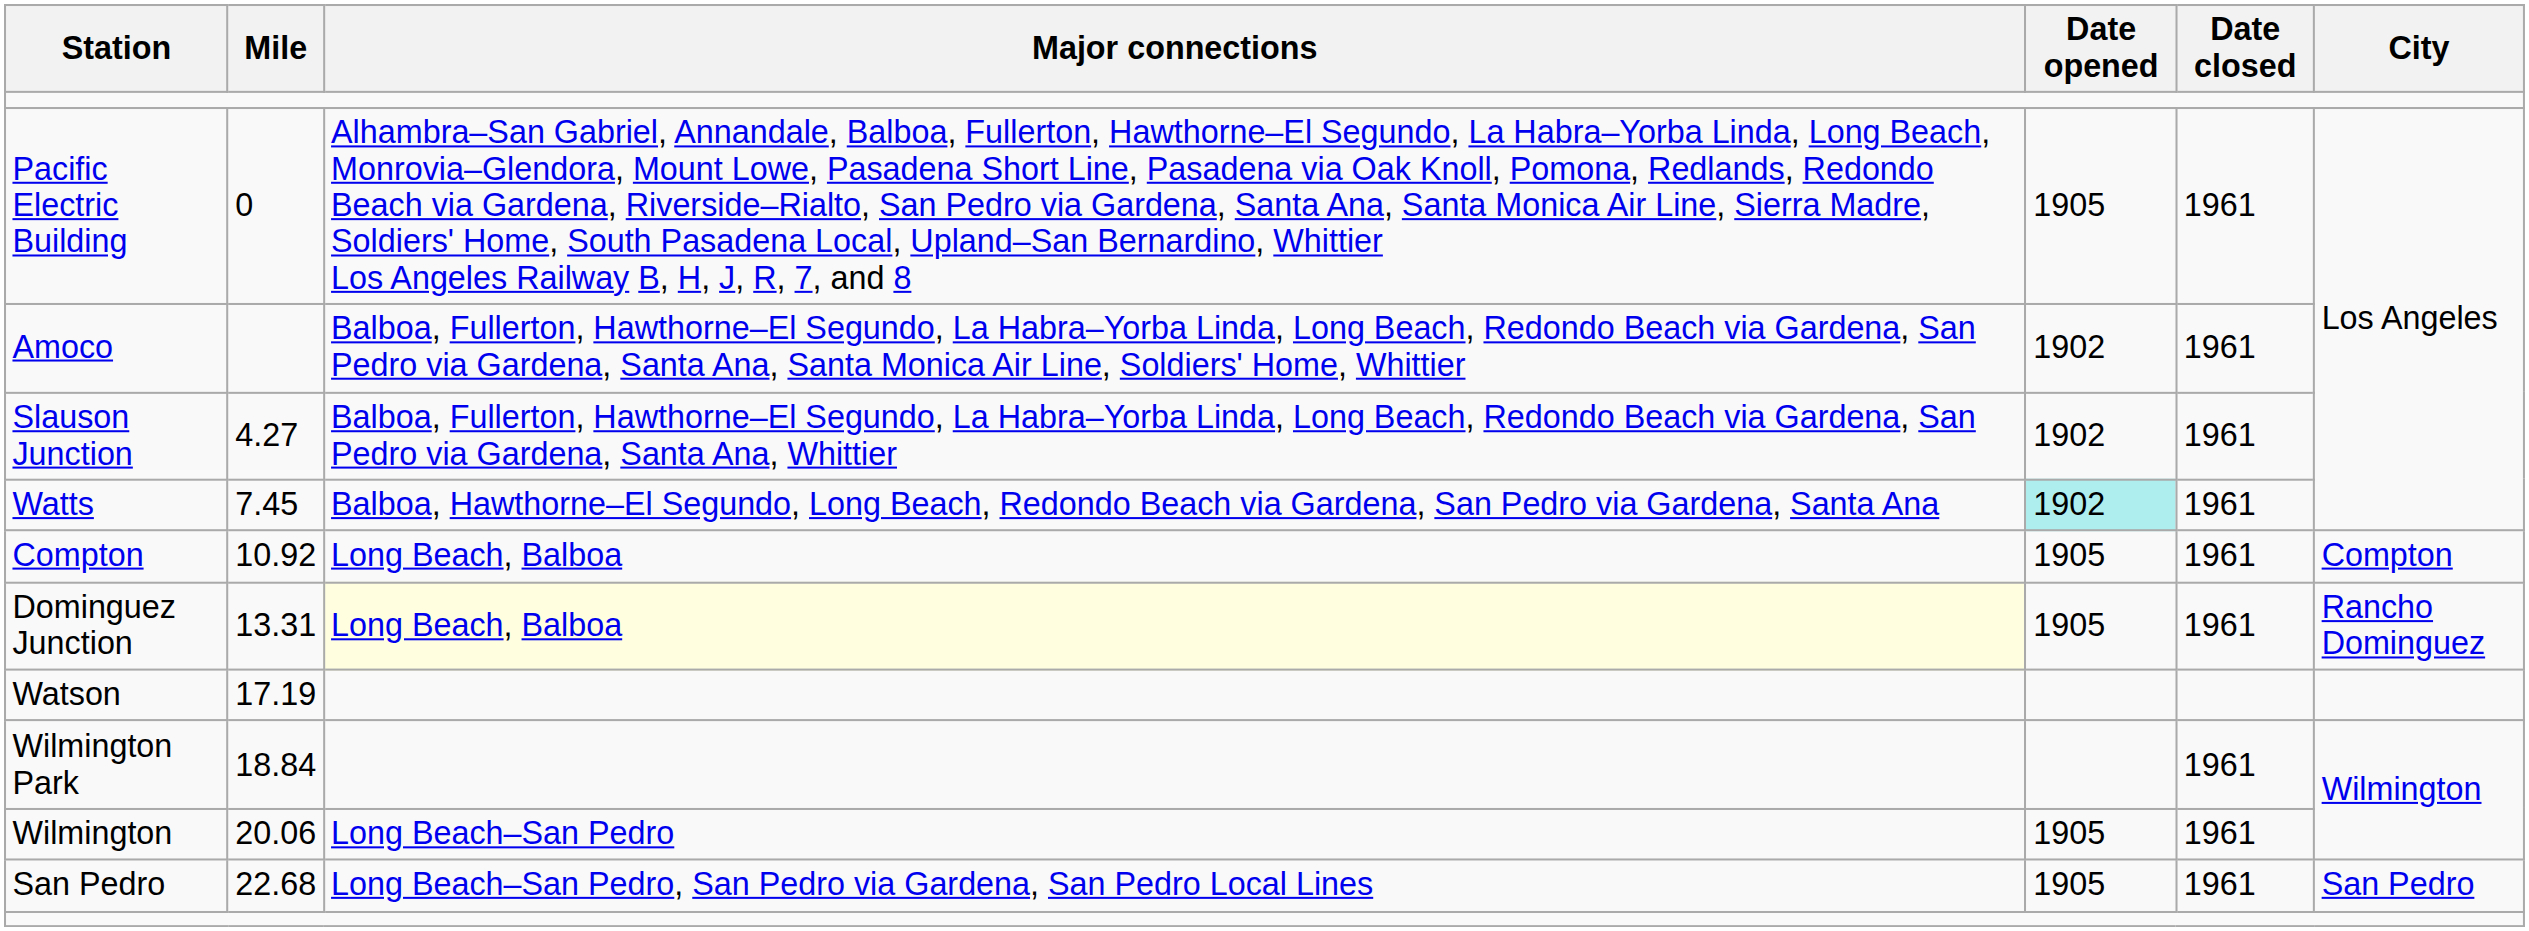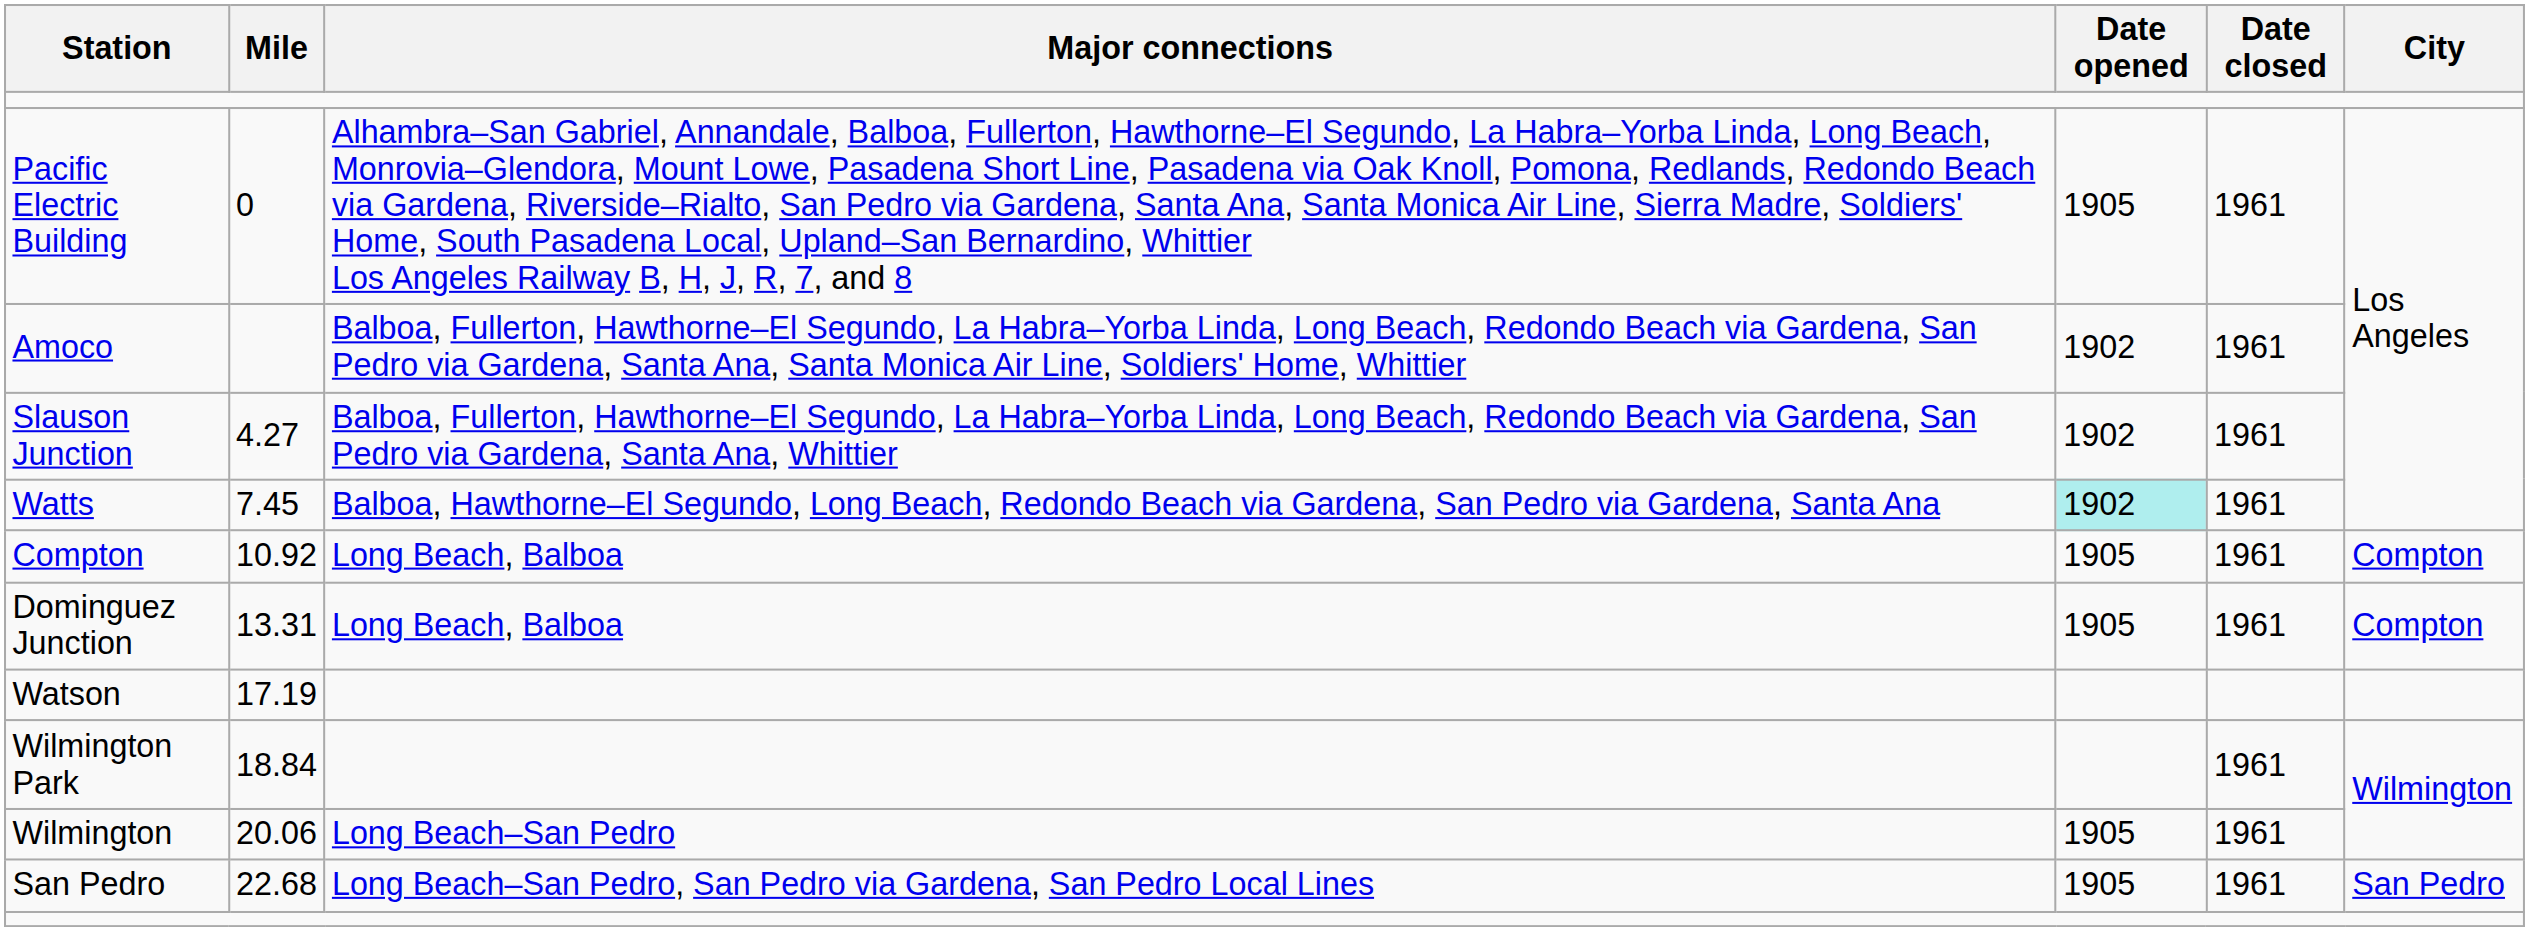(477, 625) lightyellow background -> (477, 625) no background
(2403, 625) Rancho Dominguez -> (2418, 625) Compton
